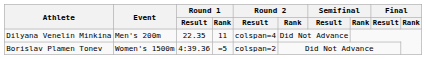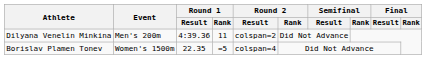(194, 35) 22.35 -> (194, 35) 4:39.36
(255, 35) colspan=4 -> (255, 35) colspan=2
(194, 48) 4:39.36 -> (194, 48) 22.35
(255, 48) colspan=2 -> (255, 48) colspan=4
